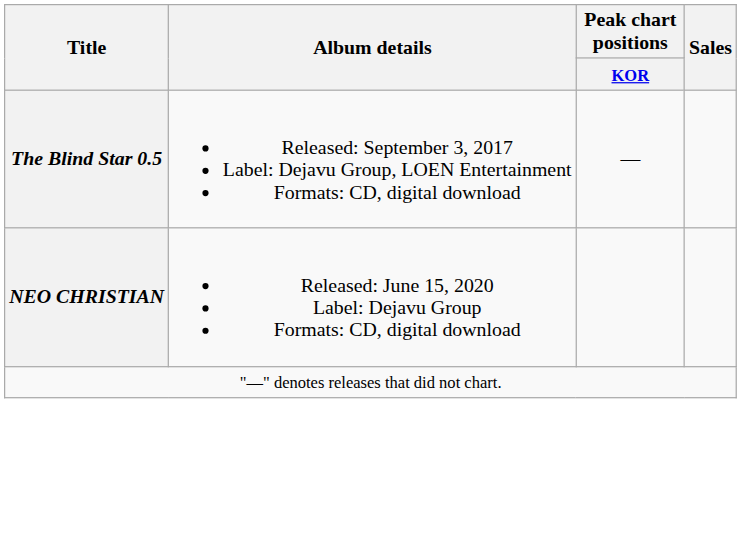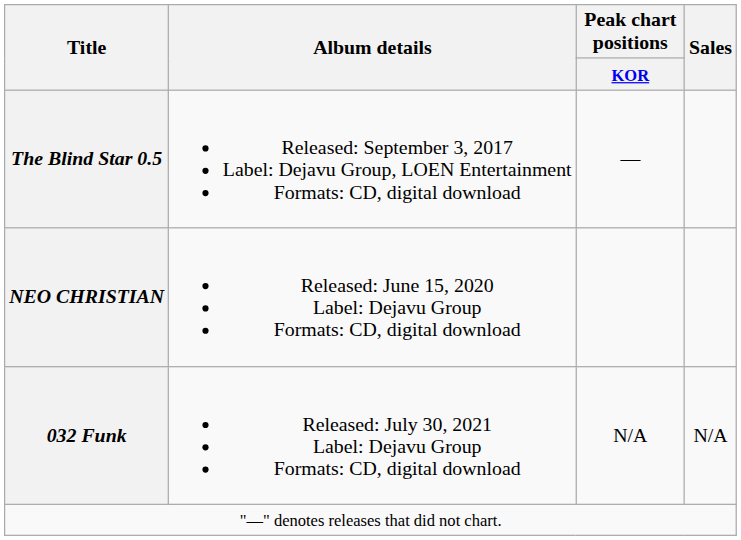+ row: (87, 435)
